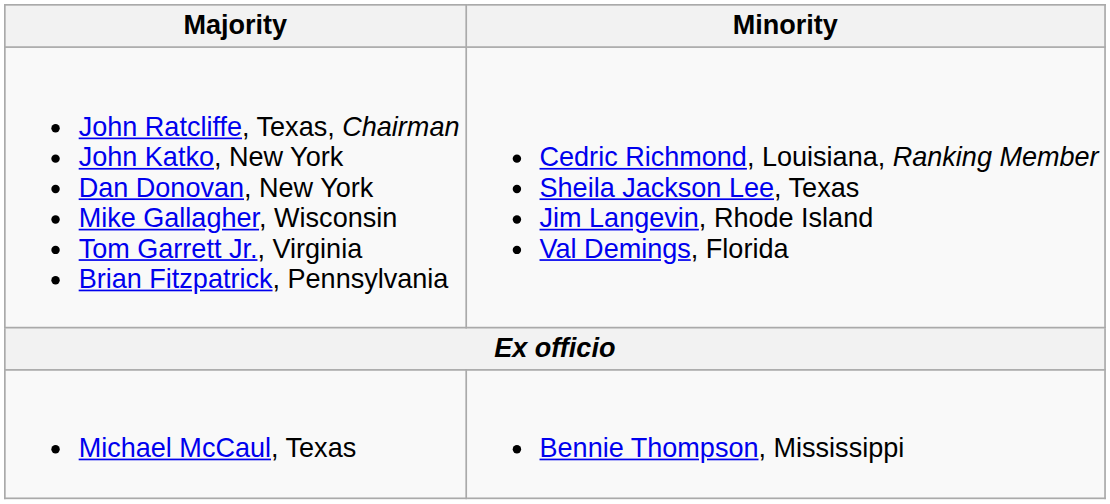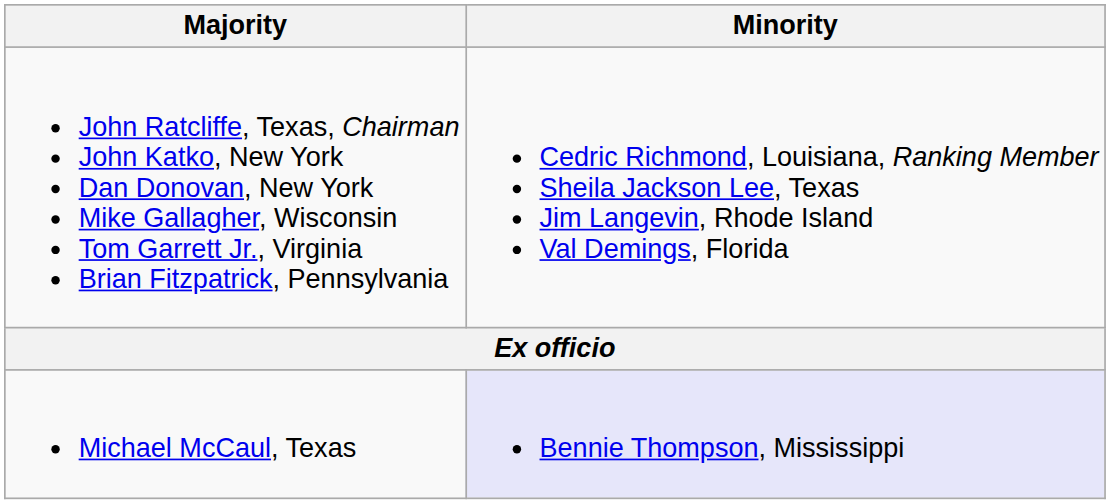(785, 449) no background -> (785, 449) lavender background
